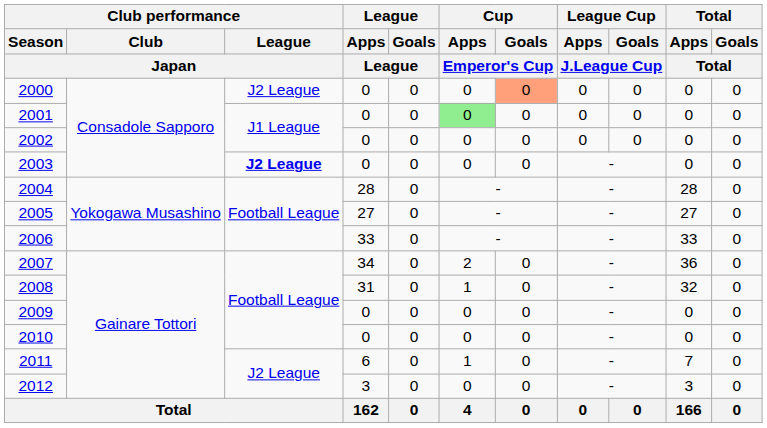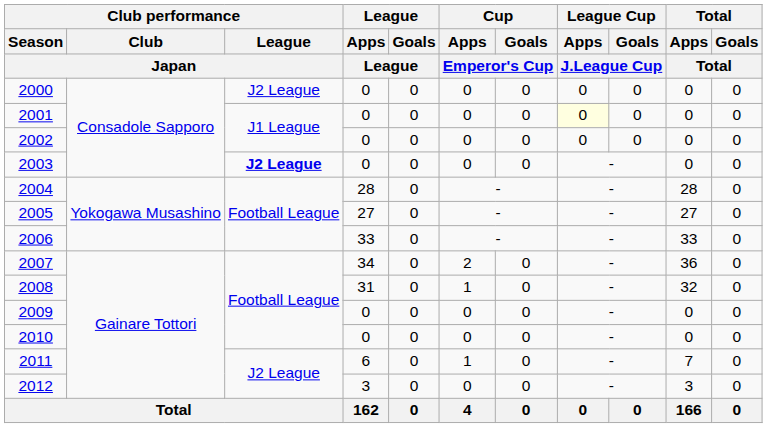(526, 90) lightsalmon background -> (526, 90) no background
(467, 115) lightgreen background -> (467, 115) no background
(583, 115) no background -> (583, 115) lightyellow background
